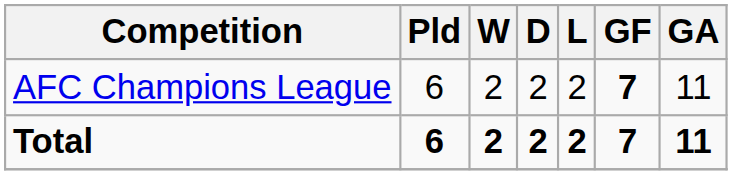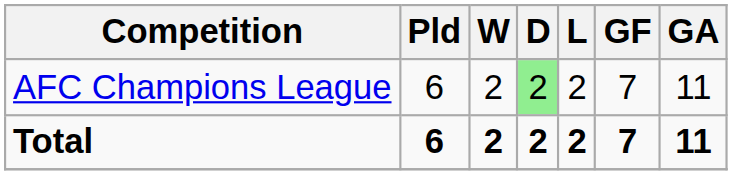(538, 86) no background -> (538, 86) lightgreen background
(628, 86) bold -> (628, 86) normal
